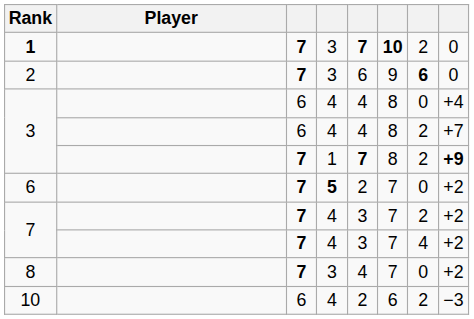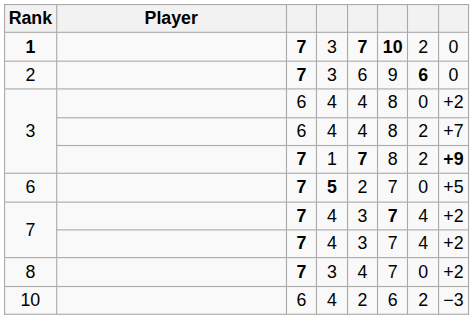(453, 103) +4 -> (453, 103) +2
(453, 187) +2 -> (453, 187) +5
(393, 215) normal -> (393, 215) bold
(423, 215) 2 -> (423, 215) 4
